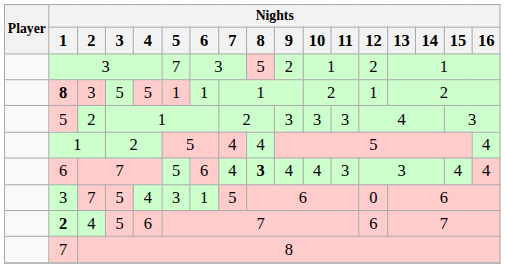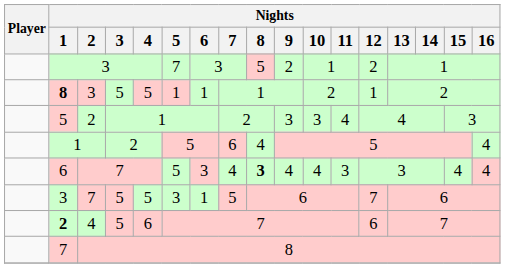(345, 118) 3 -> (345, 118) 4
(232, 145) 4 -> (232, 145) 6
(204, 171) 6 -> (204, 171) 3
(148, 197) 4 -> (148, 197) 5
(373, 197) 0 -> (373, 197) 7
